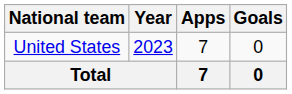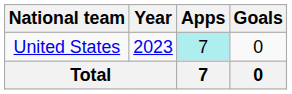(203, 46) no background -> (203, 46) paleturquoise background
